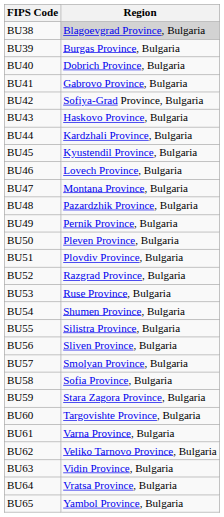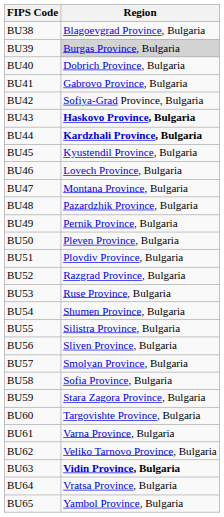(134, 30) lightgrey background -> (134, 30) no background
(122, 48) no background -> (122, 48) lightgrey background
(126, 118) normal -> (129, 118) bold
(128, 135) normal -> (133, 135) bold
(118, 468) normal -> (122, 468) bold
